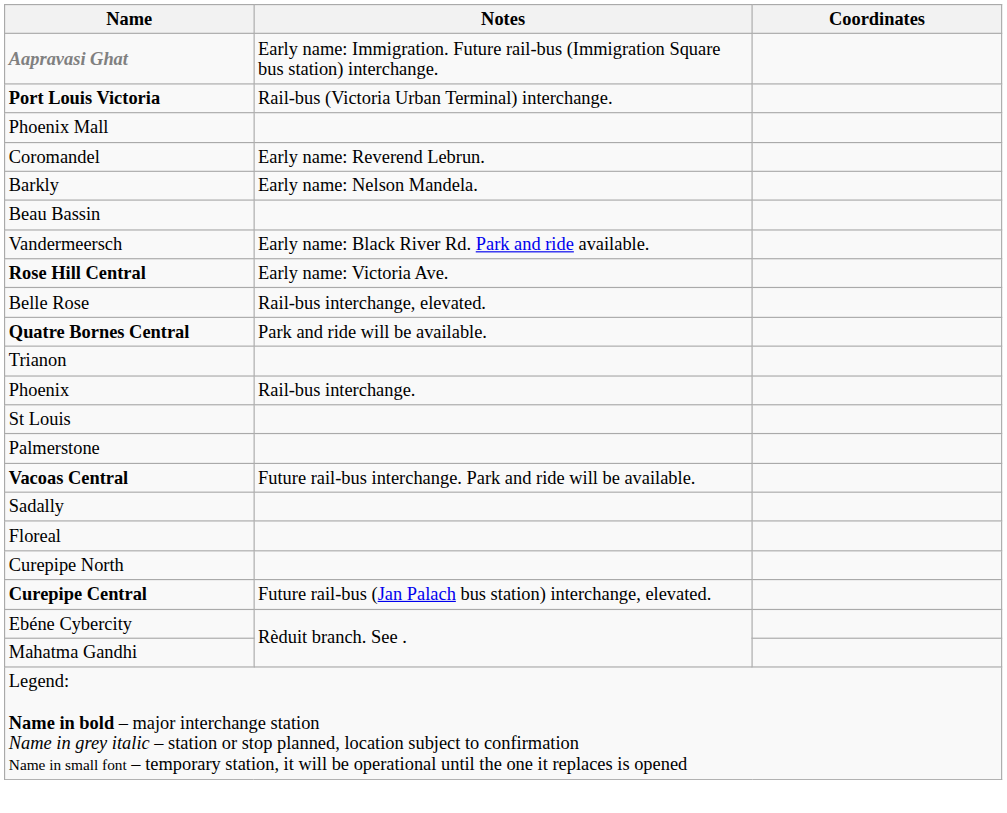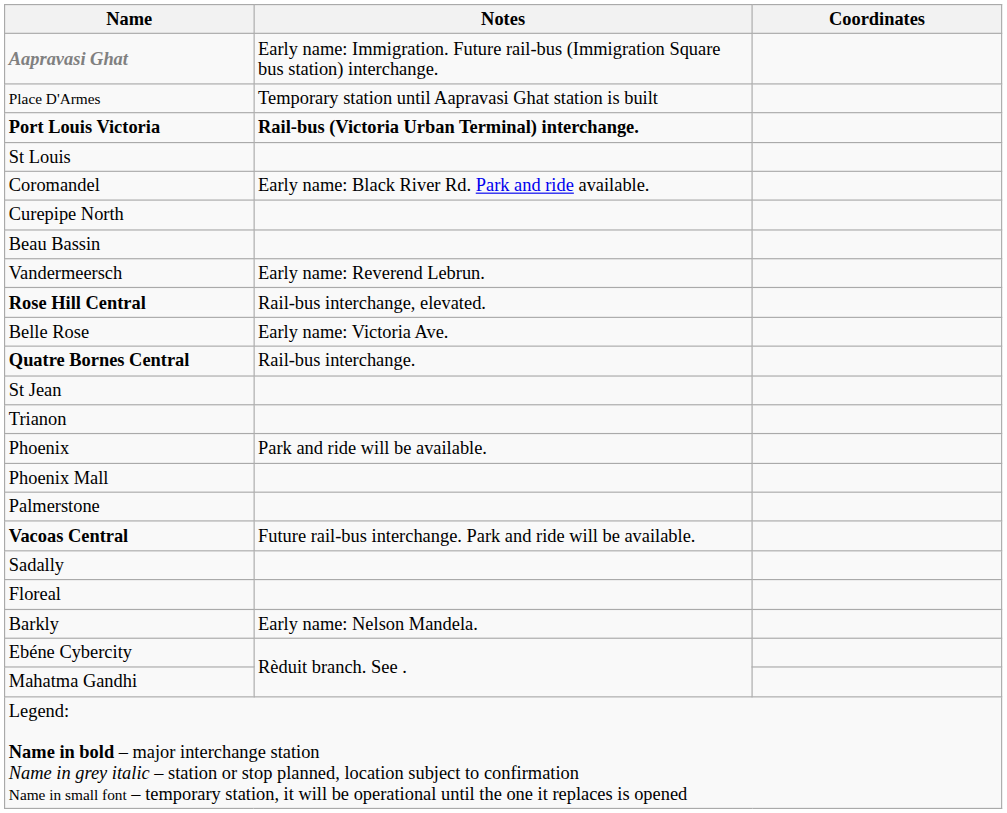+ row: (55, 99)
(435, 98) normal -> (448, 127) bold
rows swapped: (40, 419) <-> (59, 127)
(371, 156) Early name: Reverend Lebrun. -> (454, 185) Early name: Black River Rd. Park and ride available.
rows swapped: (34, 185) <-> (66, 565)
(454, 244) Early name: Black River Rd. Park and ride available. -> (371, 273) Early name: Reverend Lebrun.
(353, 273) Early name: Victoria Ave. -> (372, 302) Rail-bus interchange, elevated.
(372, 302) Rail-bus interchange, elevated. -> (353, 331) Early name: Victoria Ave.
(373, 331) Park and ride will be available. -> (337, 360) Rail-bus interchange.
+ row: (35, 389)
(337, 389) Rail-bus interchange. -> (373, 448) Park and ride will be available.
- row: (78, 594)
